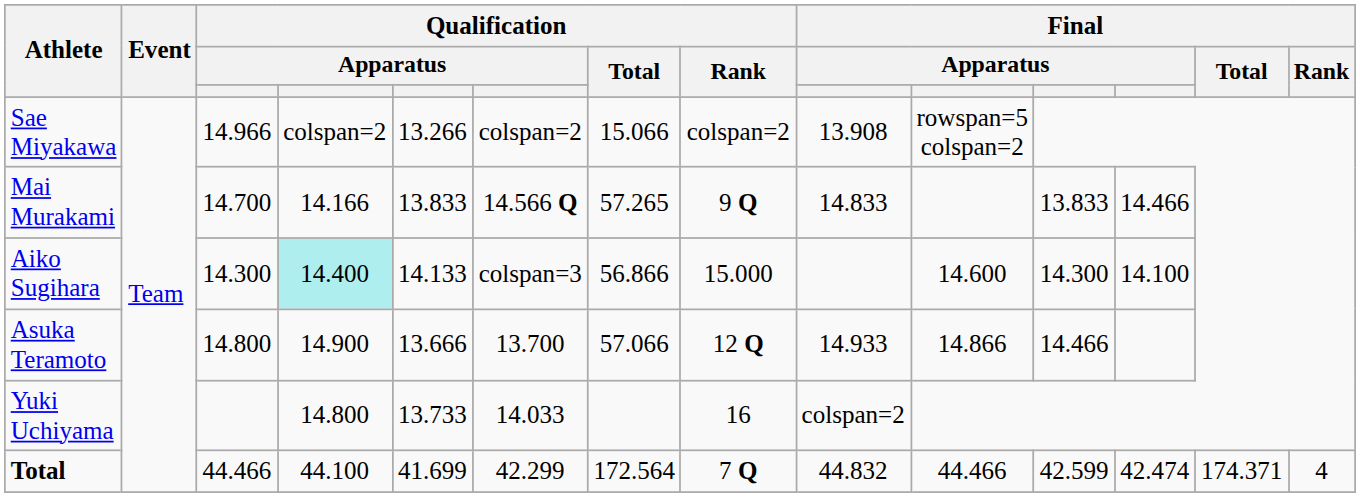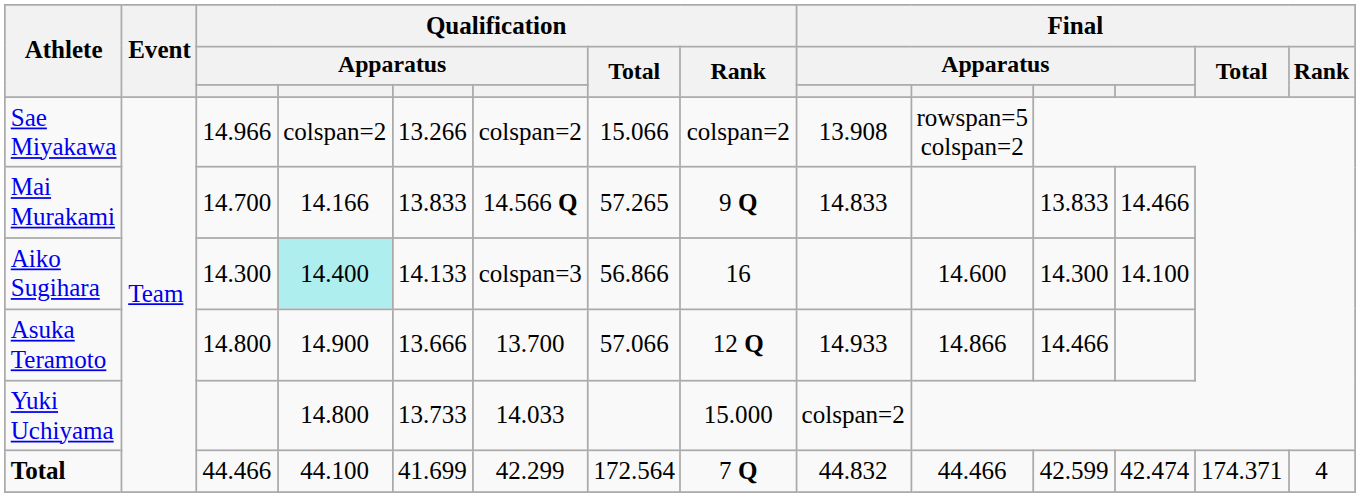(738, 273) 15.000 -> (738, 273) 16
(738, 415) 16 -> (738, 415) 15.000
